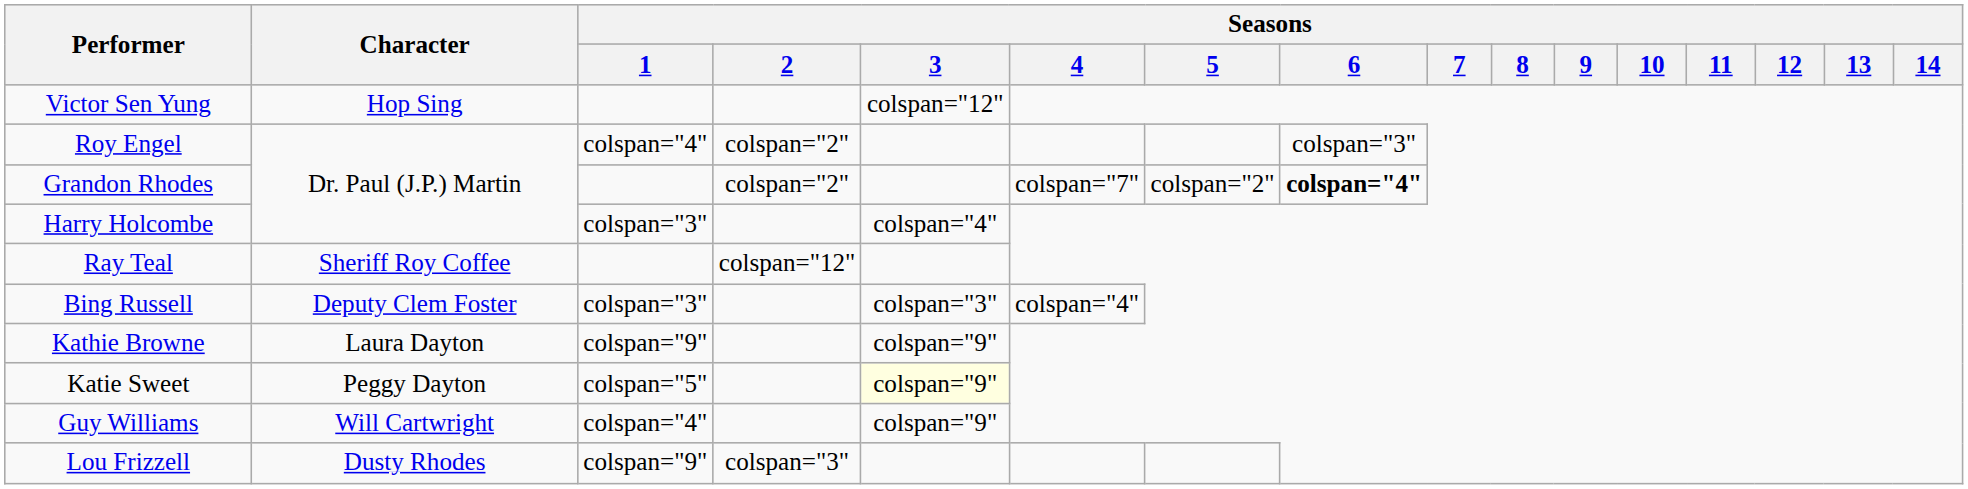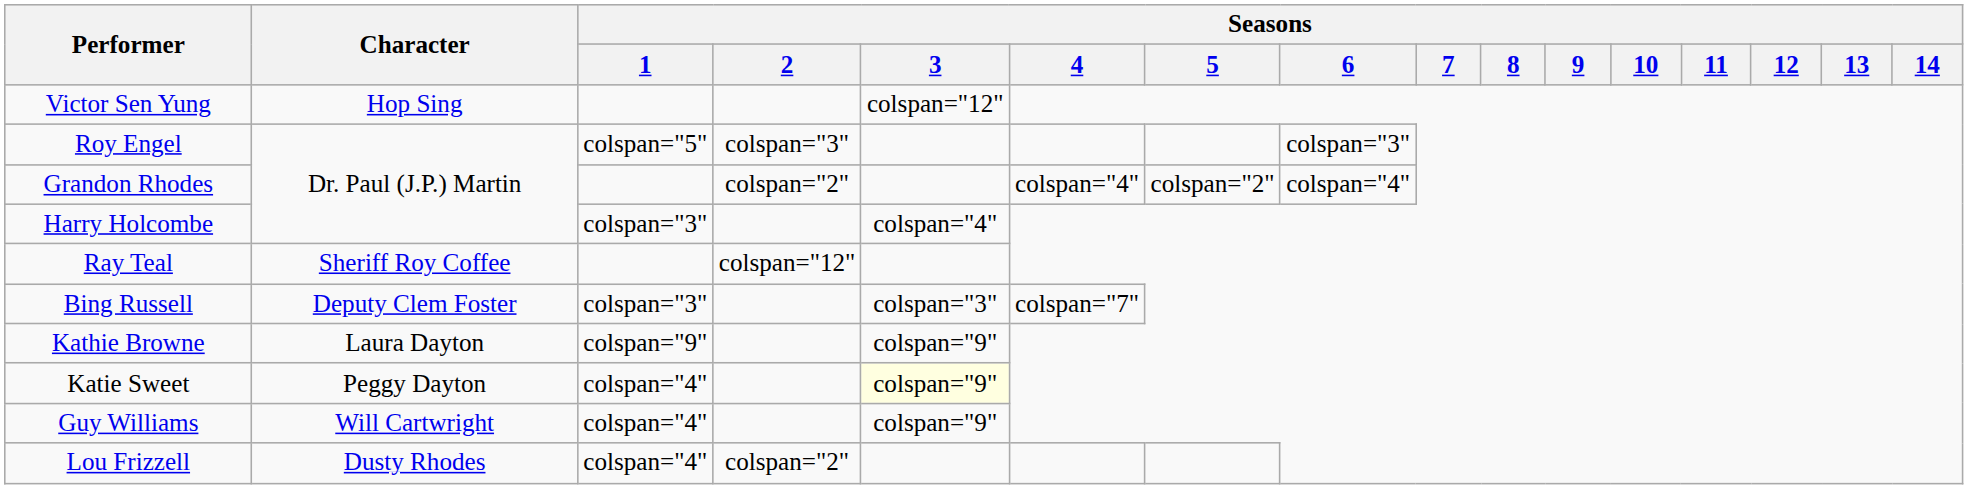(645, 143) colspan="4" -> (645, 143) colspan="5"
(787, 143) colspan="2" -> (787, 143) colspan="3"
(1077, 183) colspan="7" -> (1077, 183) colspan="4"
(1354, 183) bold -> (1348, 183) normal
(1077, 303) colspan="4" -> (1077, 303) colspan="7"
(645, 382) colspan="5" -> (645, 382) colspan="4"
(645, 462) colspan="9" -> (645, 462) colspan="4"
(787, 462) colspan="3" -> (787, 462) colspan="2"
